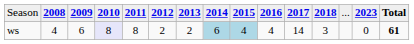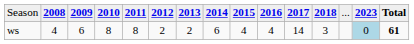(109, 30) lavender background -> (109, 30) no background
(217, 30) lightblue background -> (217, 30) no background
(244, 30) lightblue background -> (244, 30) no background
(366, 30) no background -> (366, 30) lightblue background
